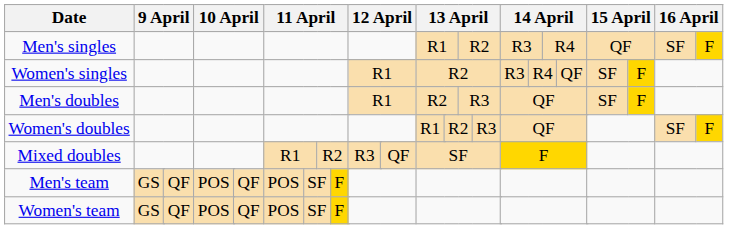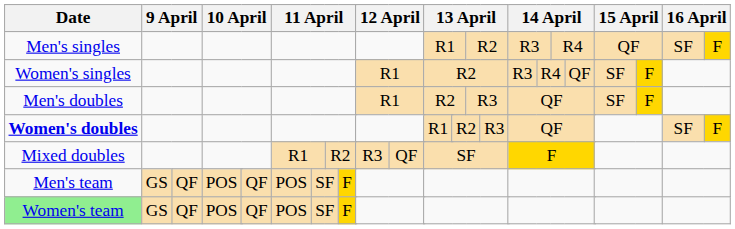(69, 127) normal -> (73, 127) bold
(69, 210) no background -> (73, 210) lightgreen background
